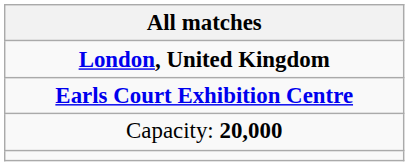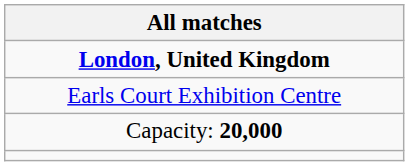(204, 95) bold -> (204, 95) normal
